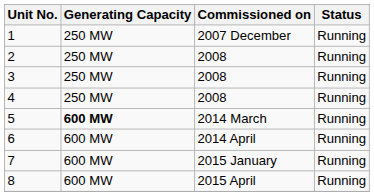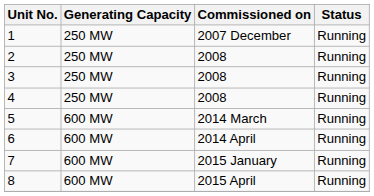(88, 118) bold -> (88, 118) normal
